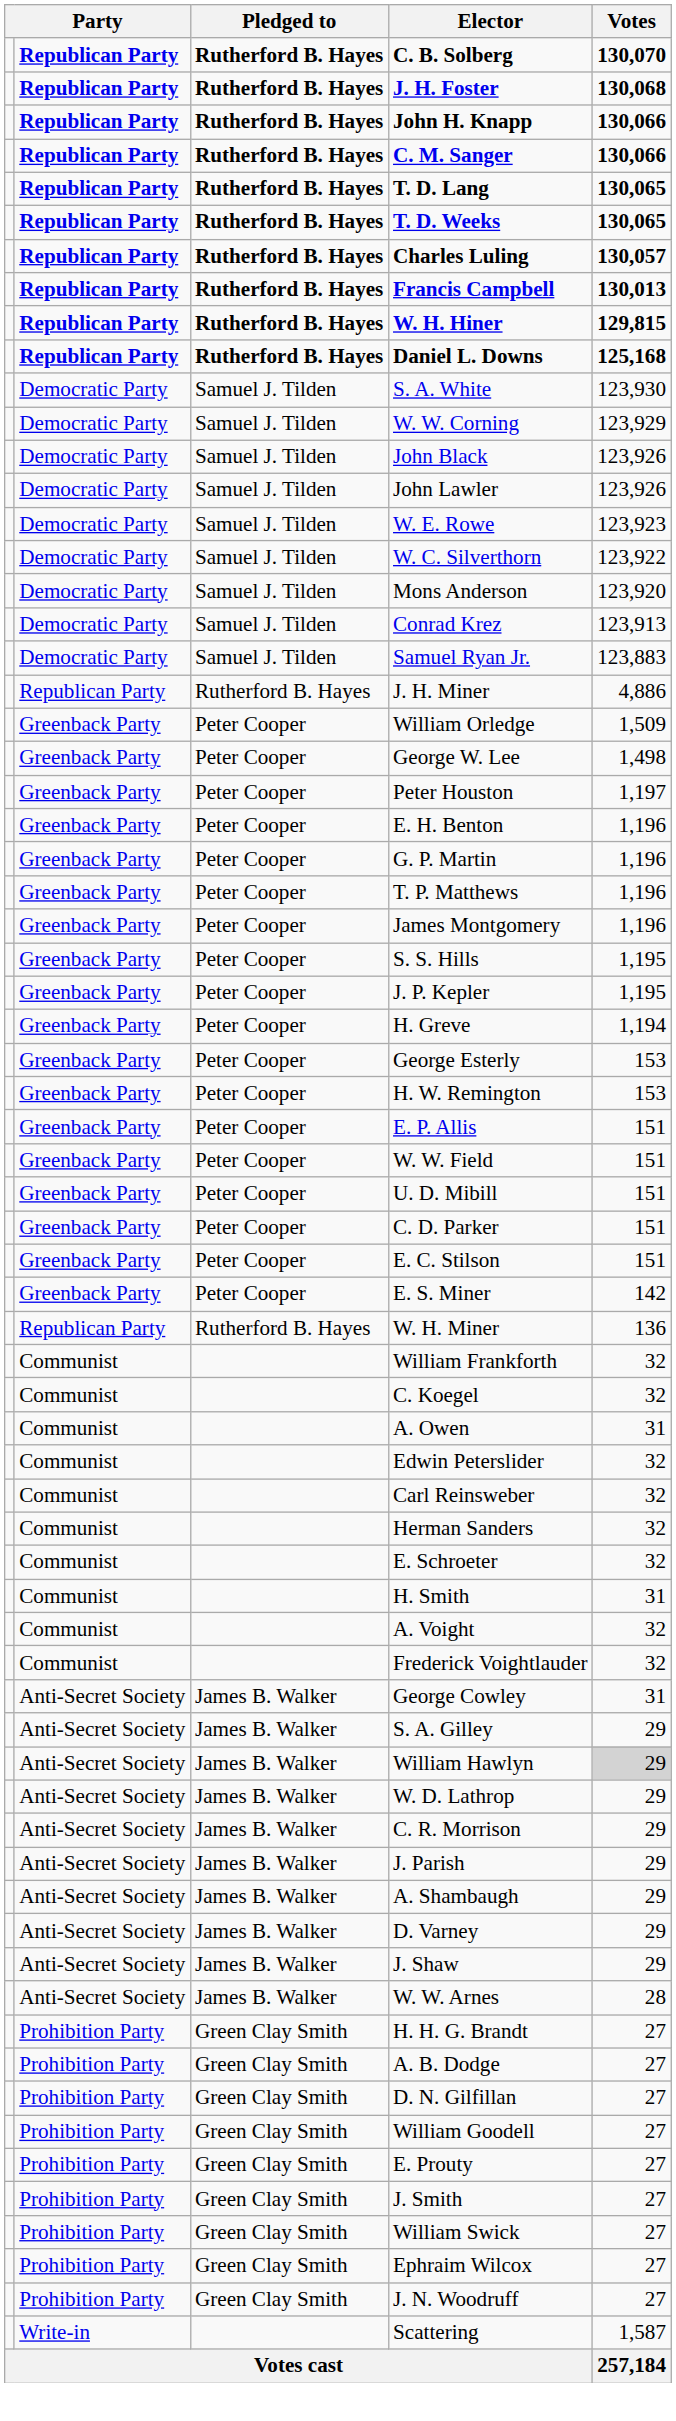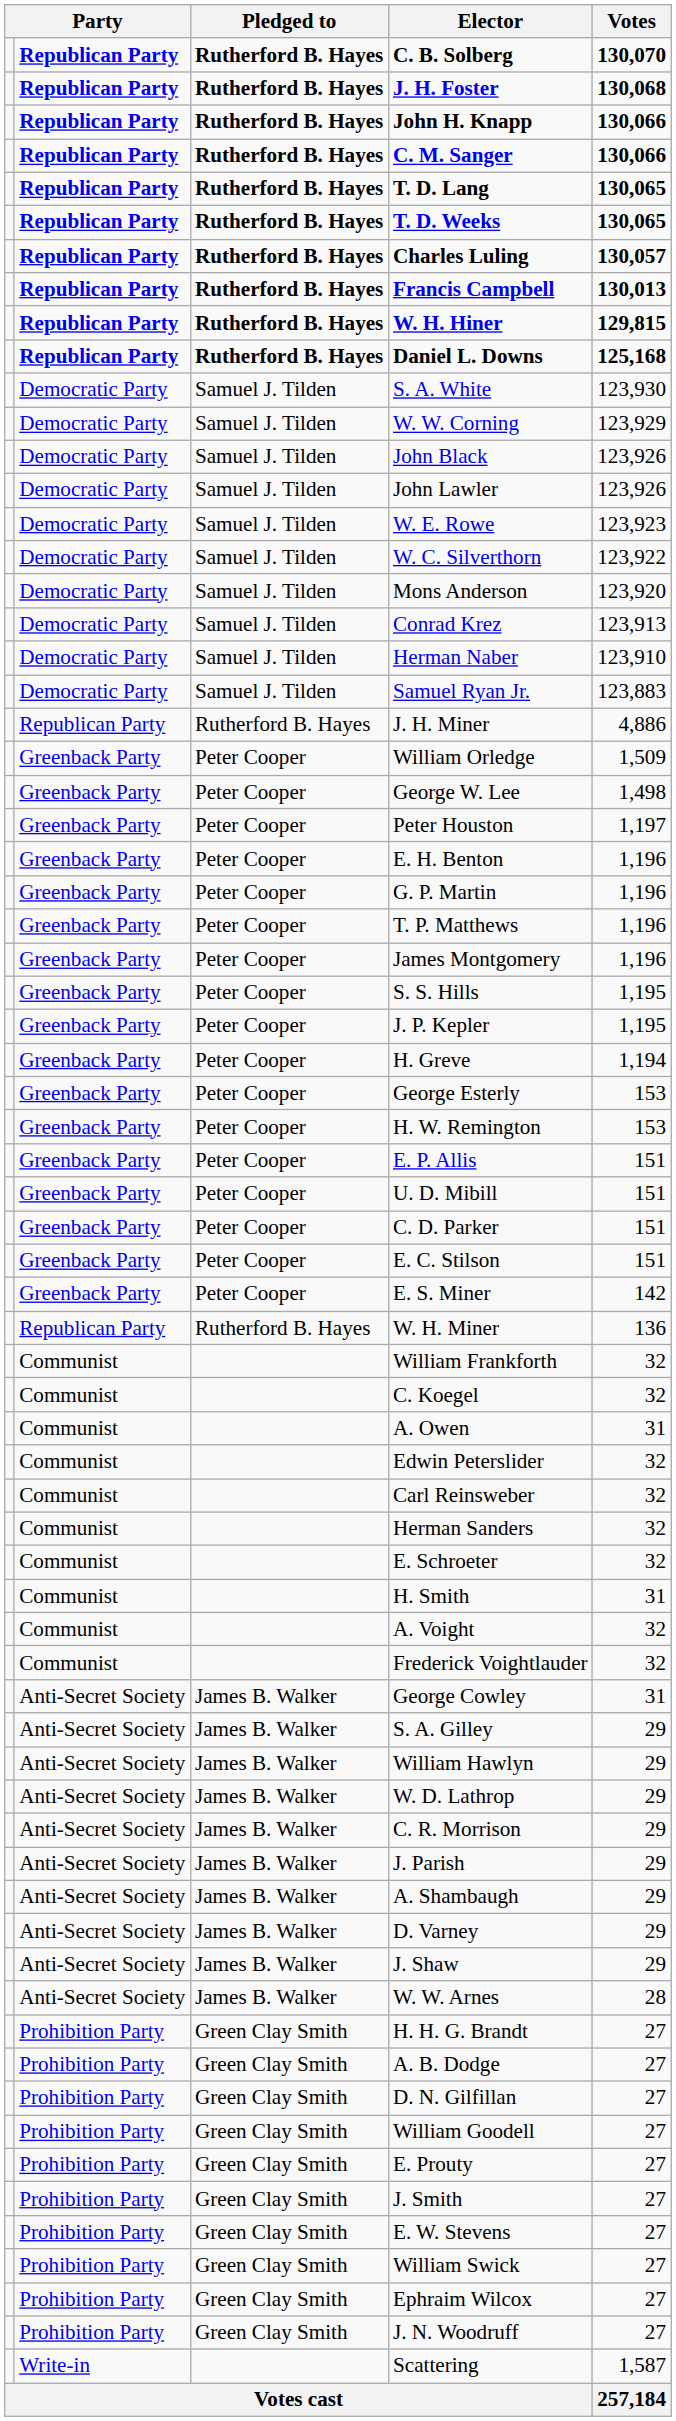+ row: (455, 657)
- row: (443, 1160)
(655, 1762) lightgrey background -> (655, 1762) no background
+ row: (452, 2231)
